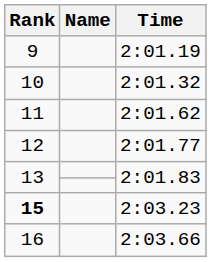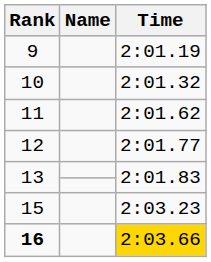(32, 209) bold -> (32, 209) normal
(32, 240) normal -> (32, 240) bold
(160, 240) no background -> (160, 240) gold background
